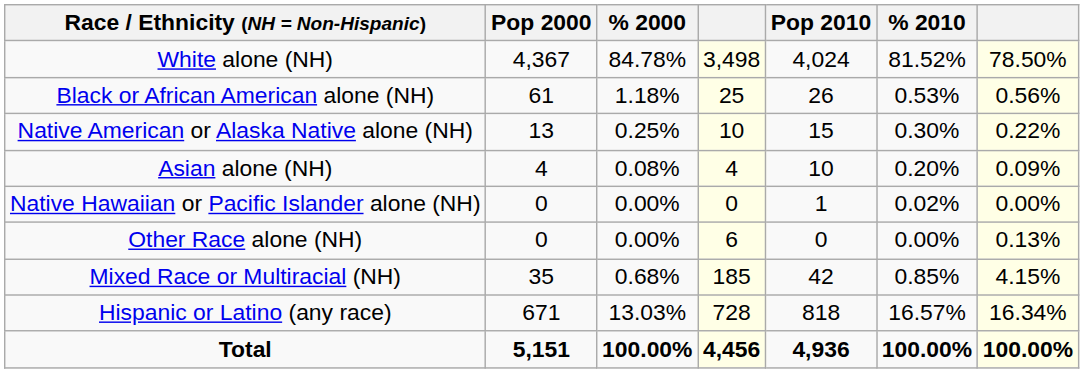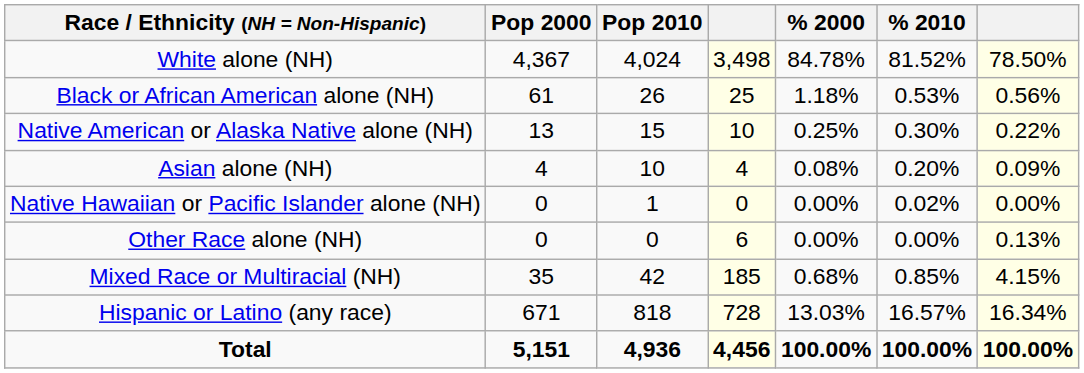columns swapped: (821, 22) <-> (647, 22)
